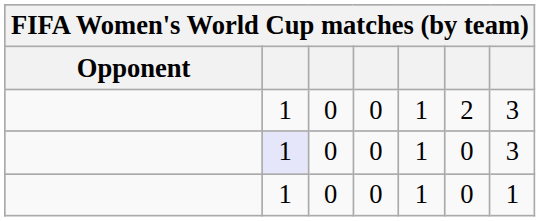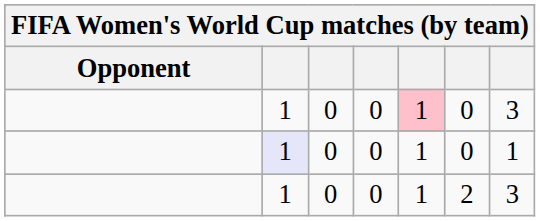(421, 109) no background -> (421, 109) pink background
(467, 109) 2 -> (467, 109) 0
(512, 151) 3 -> (512, 151) 1
(467, 194) 0 -> (467, 194) 2
(512, 194) 1 -> (512, 194) 3
